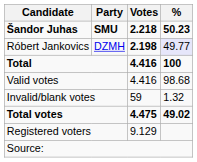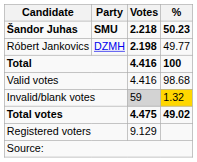(177, 47) lavender background -> (177, 47) no background
(136, 98) no background -> (136, 98) lightgrey background
(174, 98) no background -> (174, 98) gold background
